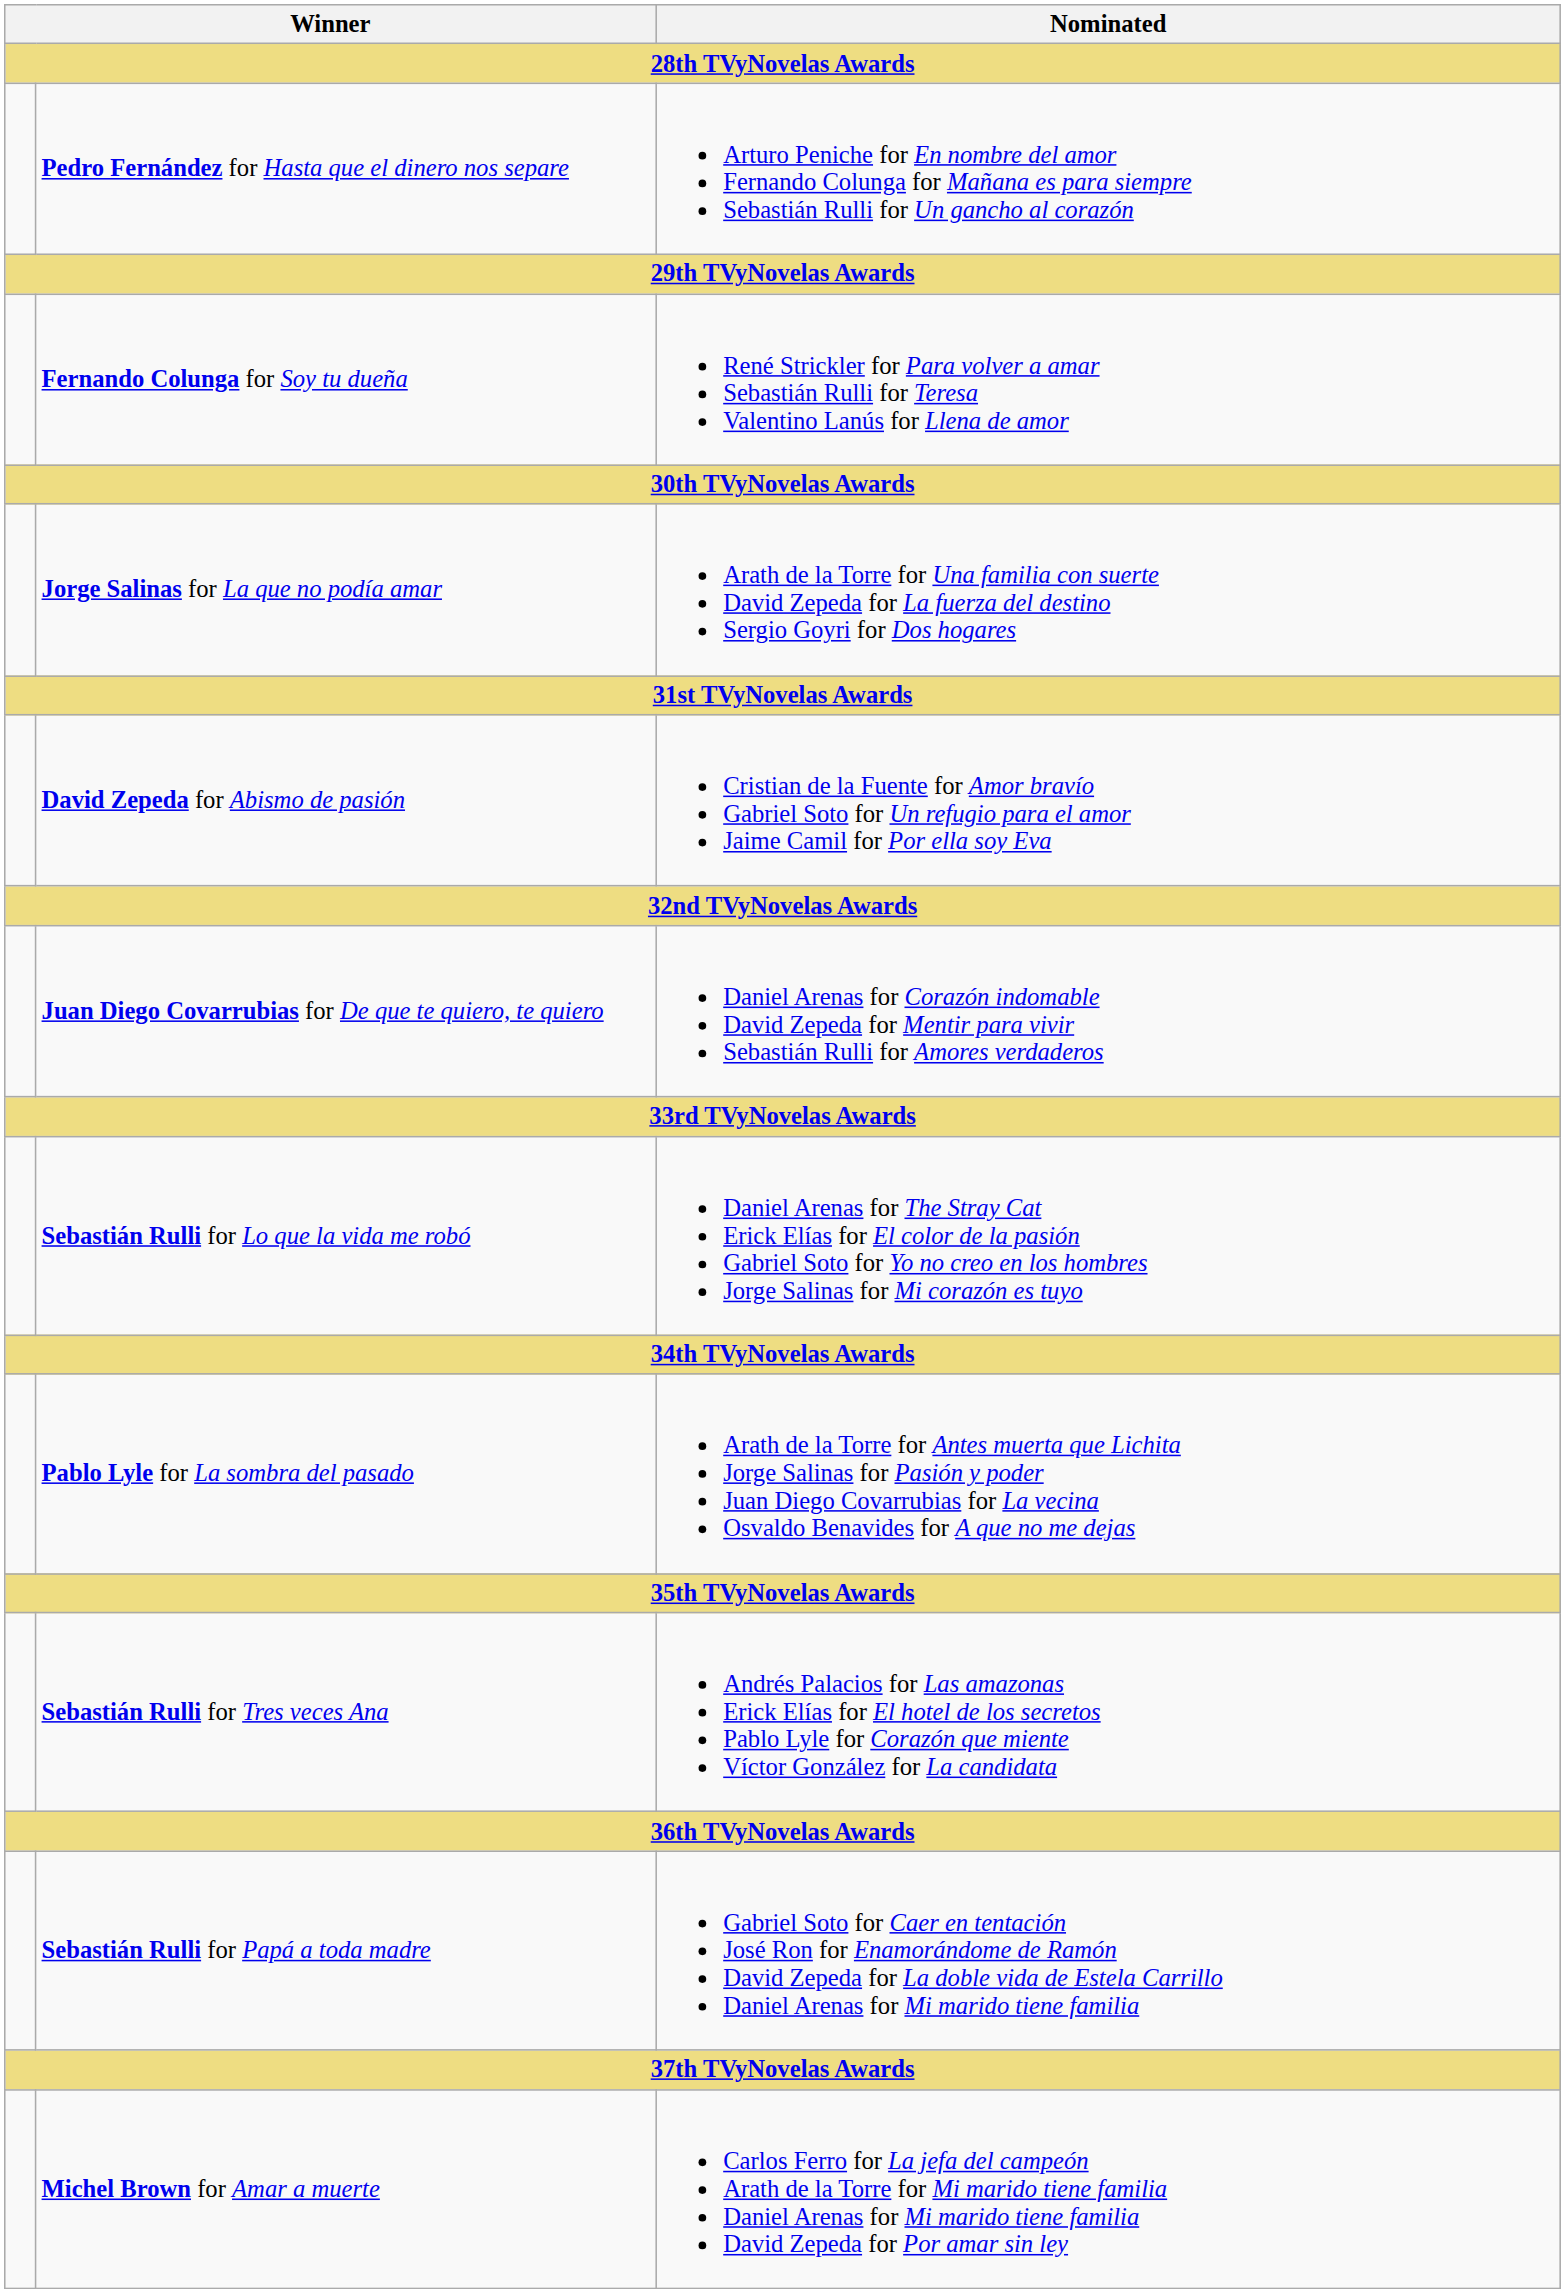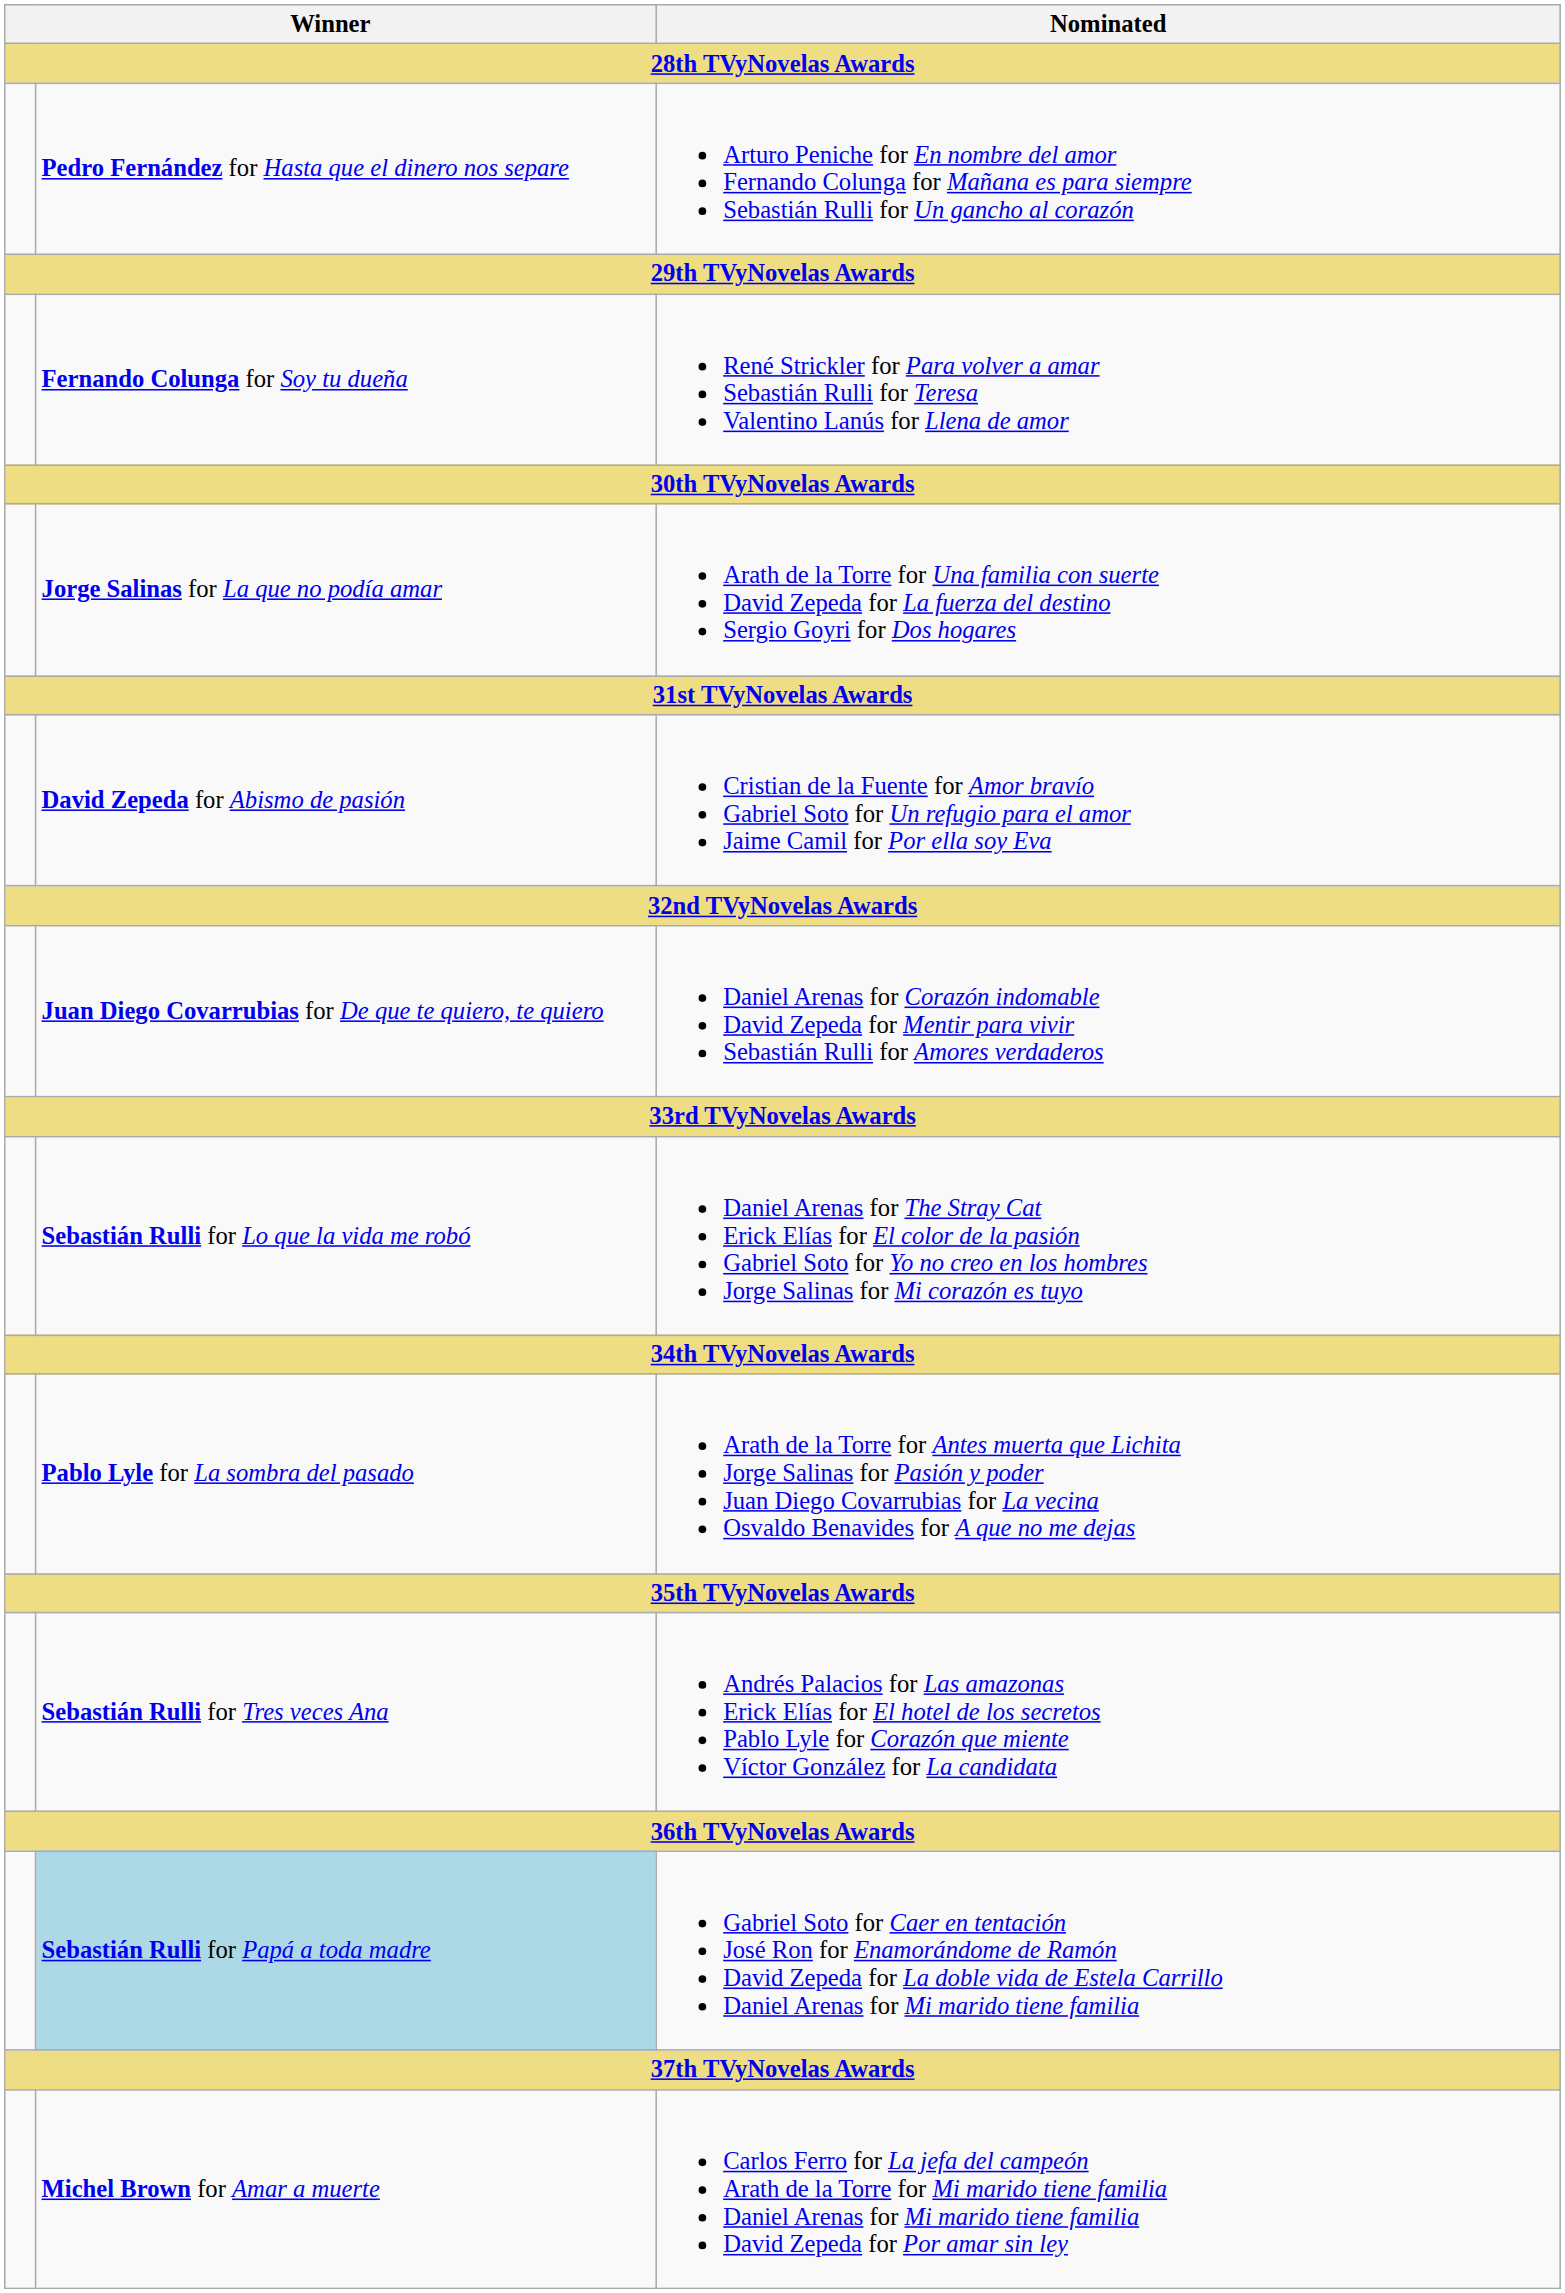(236, 1950) no background -> (236, 1950) lightblue background
